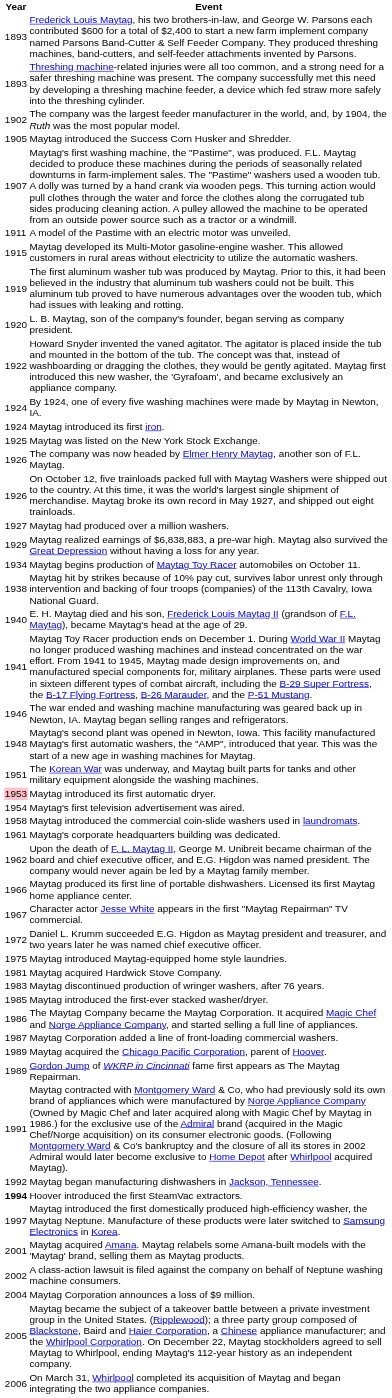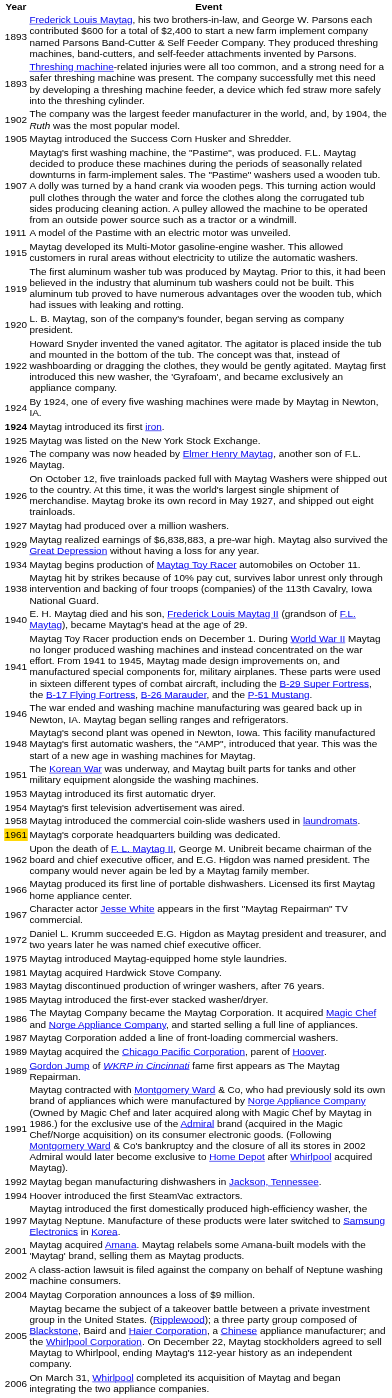(16, 426) normal -> (16, 426) bold
(16, 794) pink background -> (16, 794) no background
(16, 834) no background -> (16, 834) gold background
(16, 1195) bold -> (16, 1195) normal
